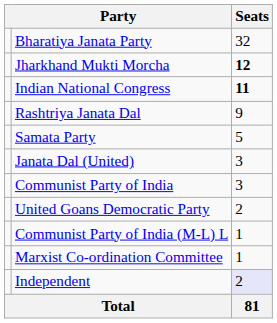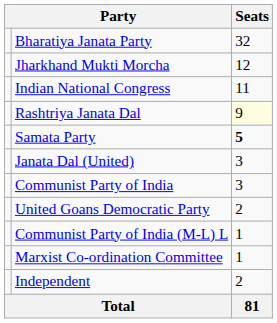(243, 64) bold -> (243, 64) normal
(242, 88) bold -> (243, 88) normal
(239, 112) no background -> (239, 112) lightyellow background
(239, 137) normal -> (239, 137) bold
(239, 281) lavender background -> (239, 281) no background
